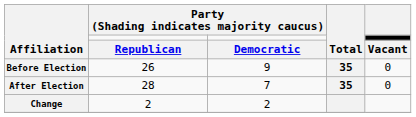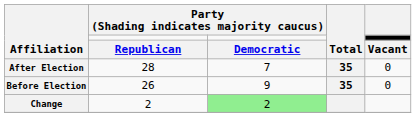rows swapped: (47, 67) <-> (47, 85)
(267, 103) no background -> (267, 103) lightgreen background
